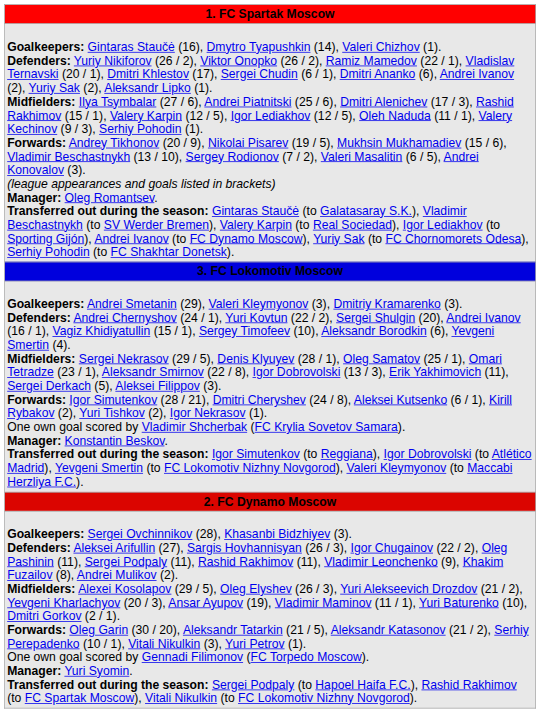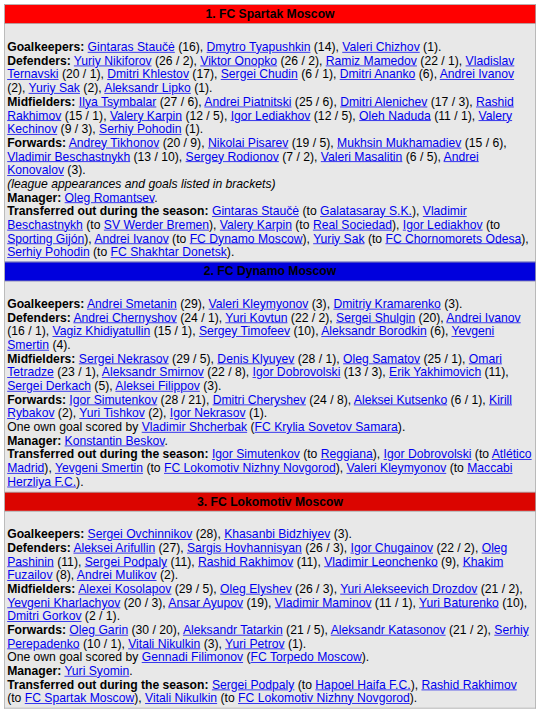(270, 271) 3. FC Lokomotiv Moscow -> (270, 271) 2. FC Dynamo Moscow
(270, 501) 2. FC Dynamo Moscow -> (270, 501) 3. FC Lokomotiv Moscow
